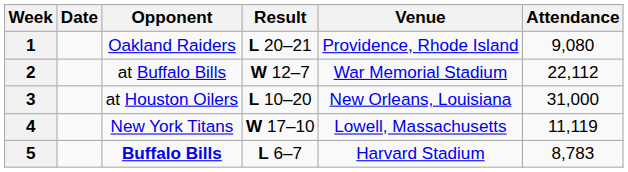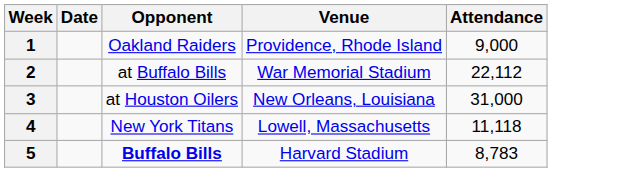- column: (280, 18)
(573, 45) 9,080 -> (497, 45) 9,000
(573, 126) 11,119 -> (497, 126) 11,118
